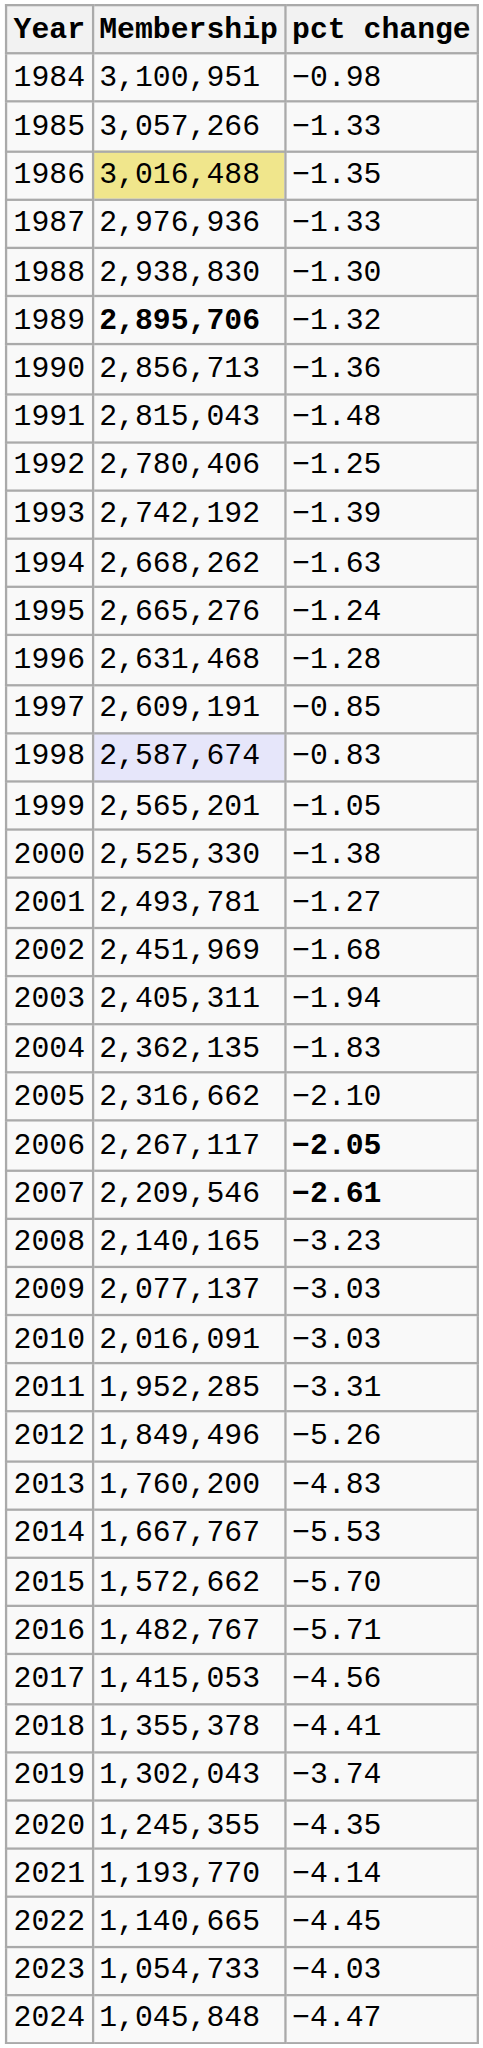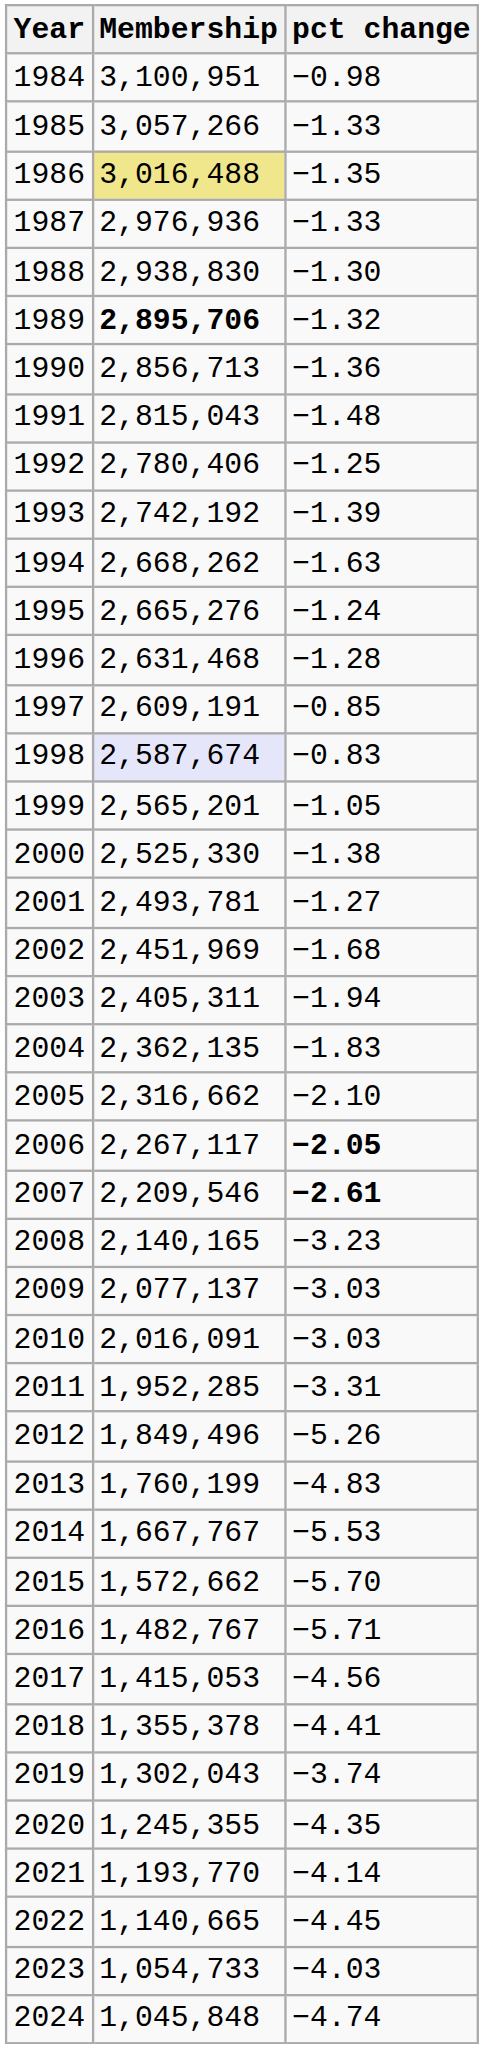(180, 1485) 1,760,200 -> (180, 1485) 1,760,199
(337, 2019) −4.47 -> (337, 2019) −4.74
